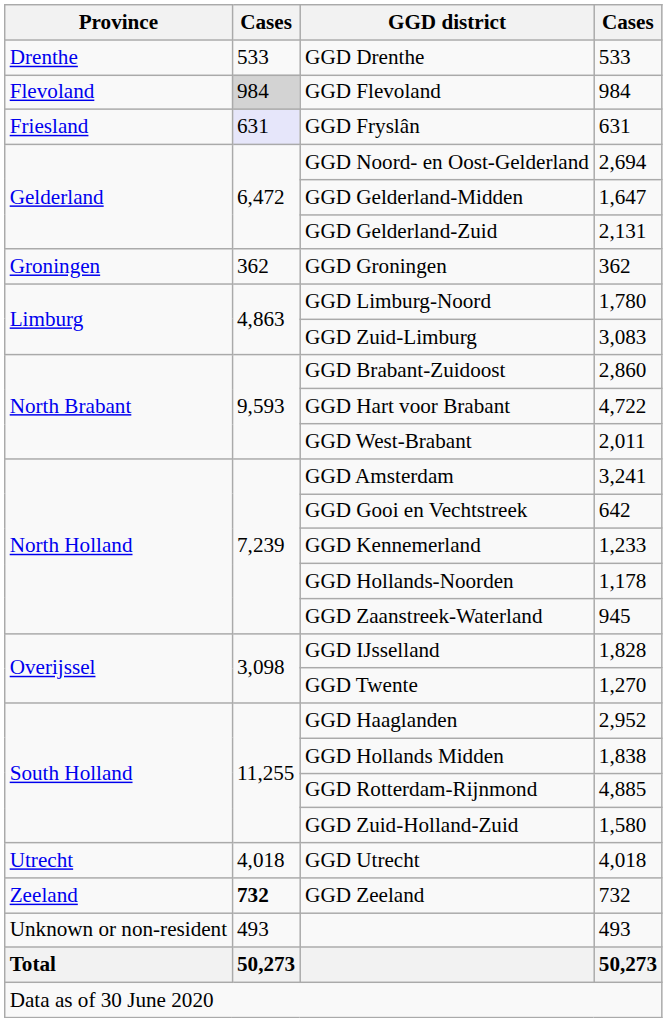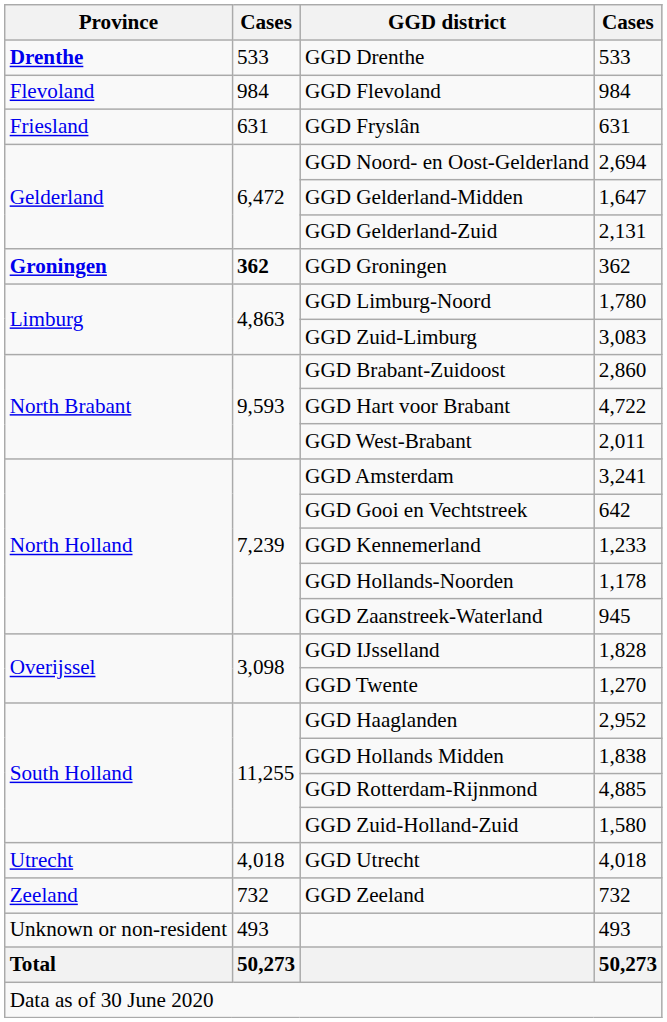(44, 57) normal -> (47, 57) bold
(253, 92) lightgrey background -> (253, 92) no background
(253, 127) lavender background -> (253, 127) no background
(55, 266) normal -> (58, 266) bold
(253, 266) normal -> (253, 266) bold
(253, 895) bold -> (253, 895) normal
